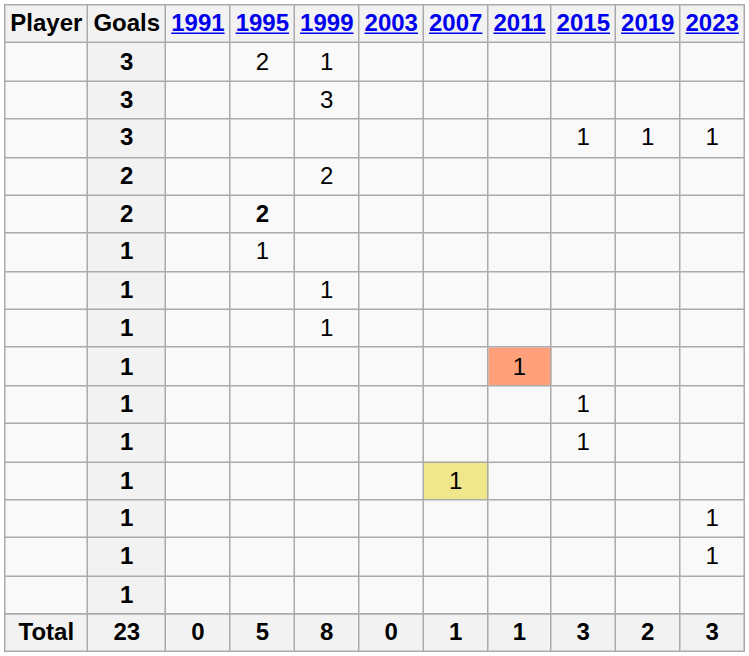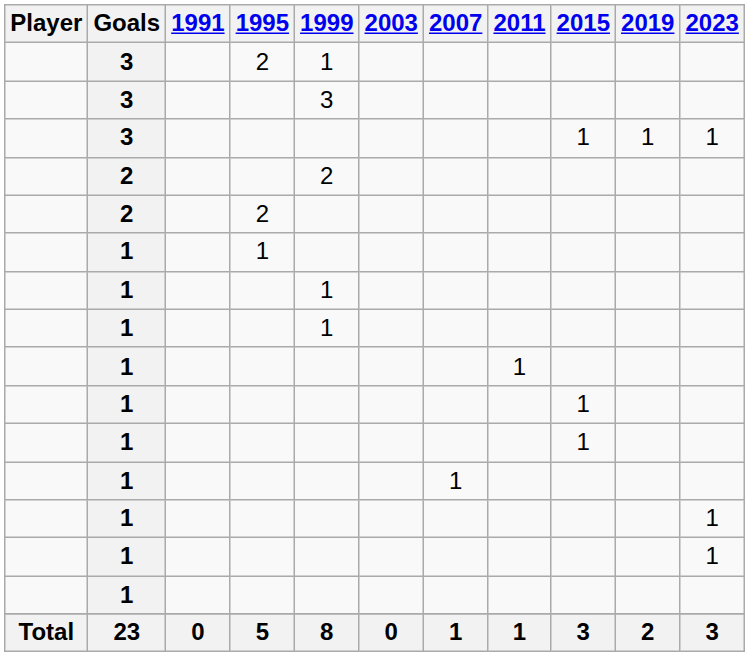(262, 213) bold -> (262, 213) normal
(519, 366) lightsalmon background -> (519, 366) no background
(456, 480) khaki background -> (456, 480) no background
